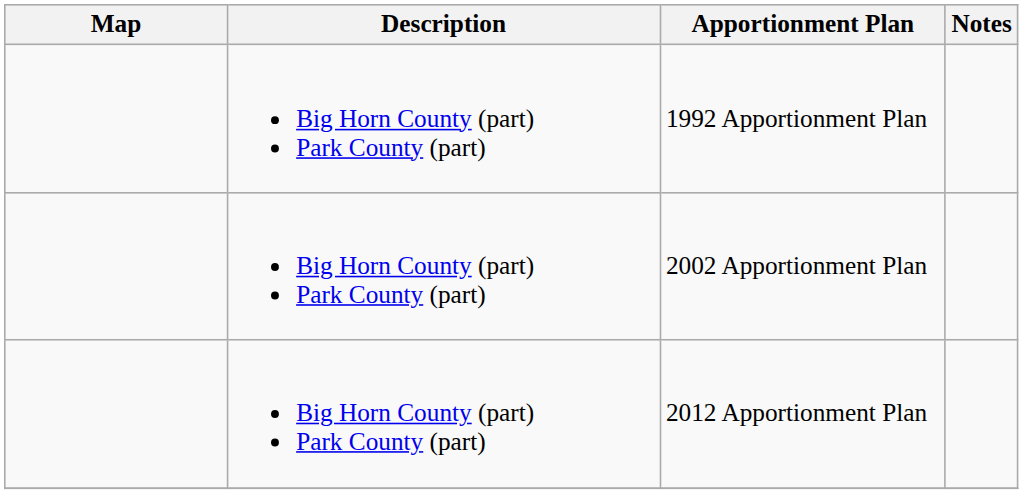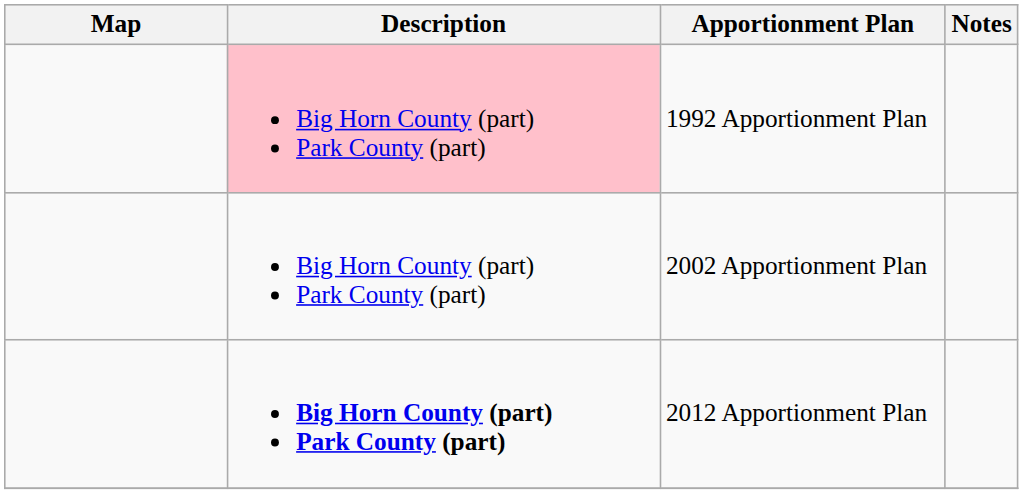(444, 133) no background -> (444, 133) pink background
(444, 428) normal -> (444, 428) bold
